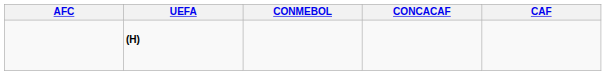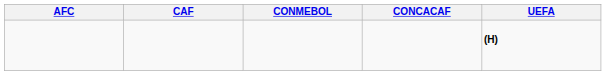columns swapped: (541, 12) <-> (183, 12)
